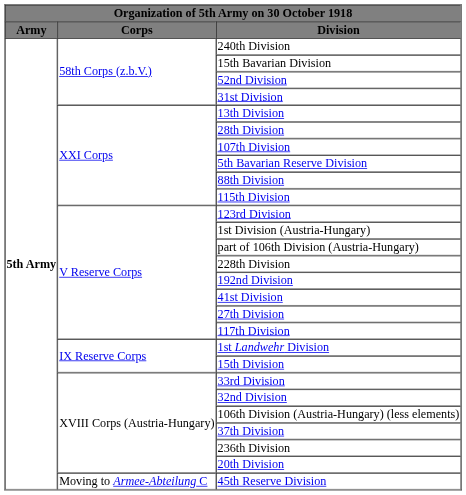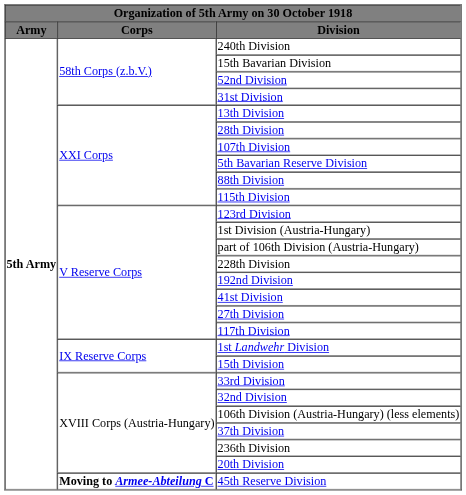(133, 481) normal -> (136, 481) bold
